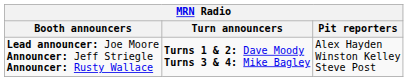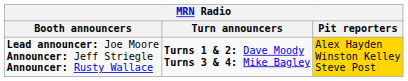(358, 57) no background -> (358, 57) gold background
